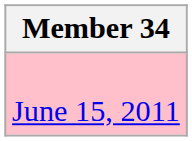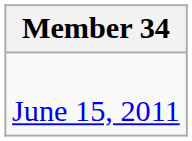(96, 110) pink background -> (96, 110) no background
